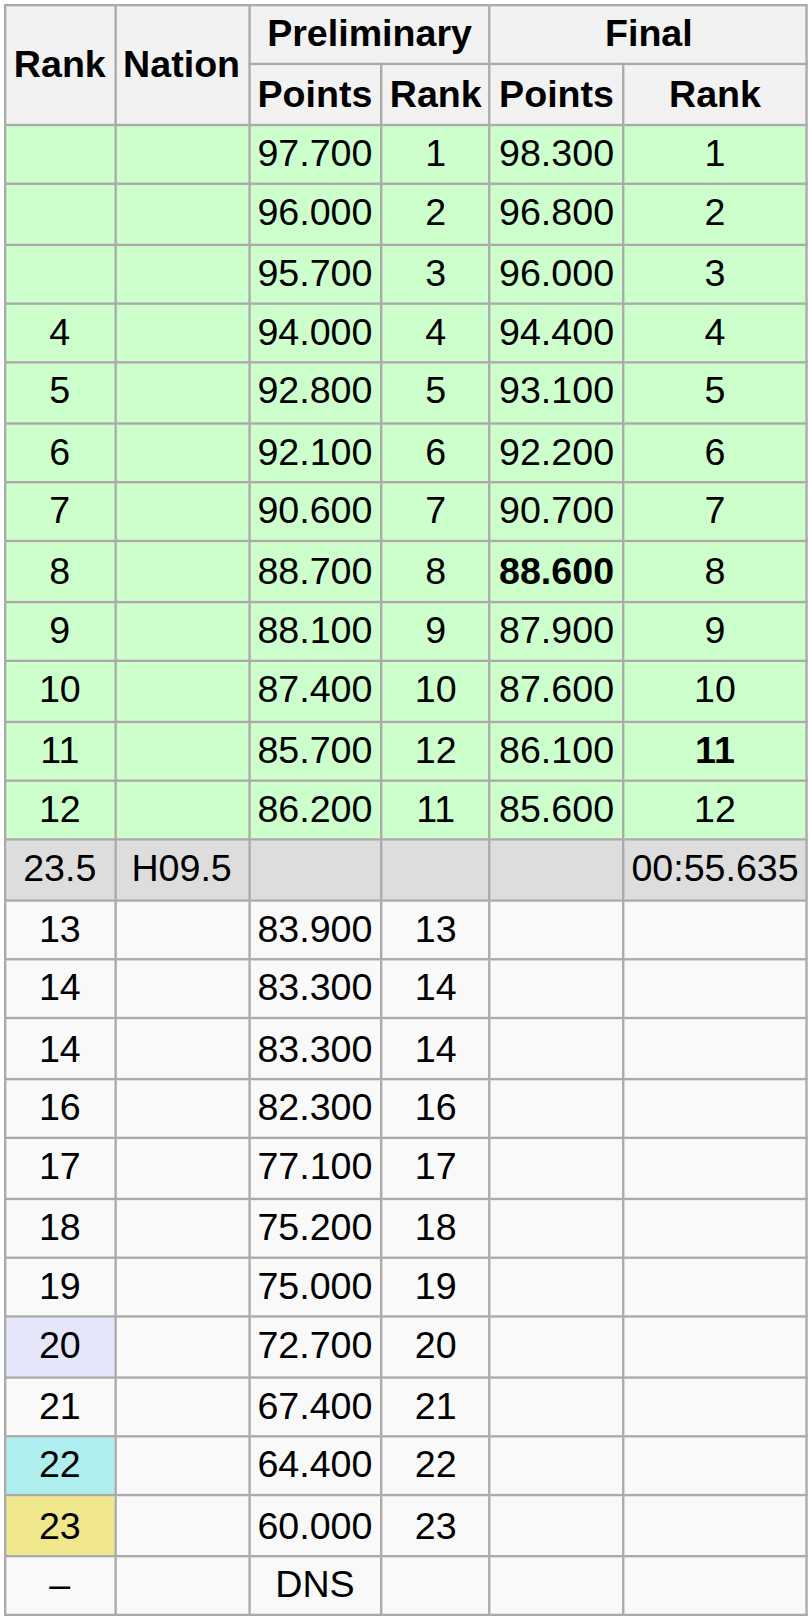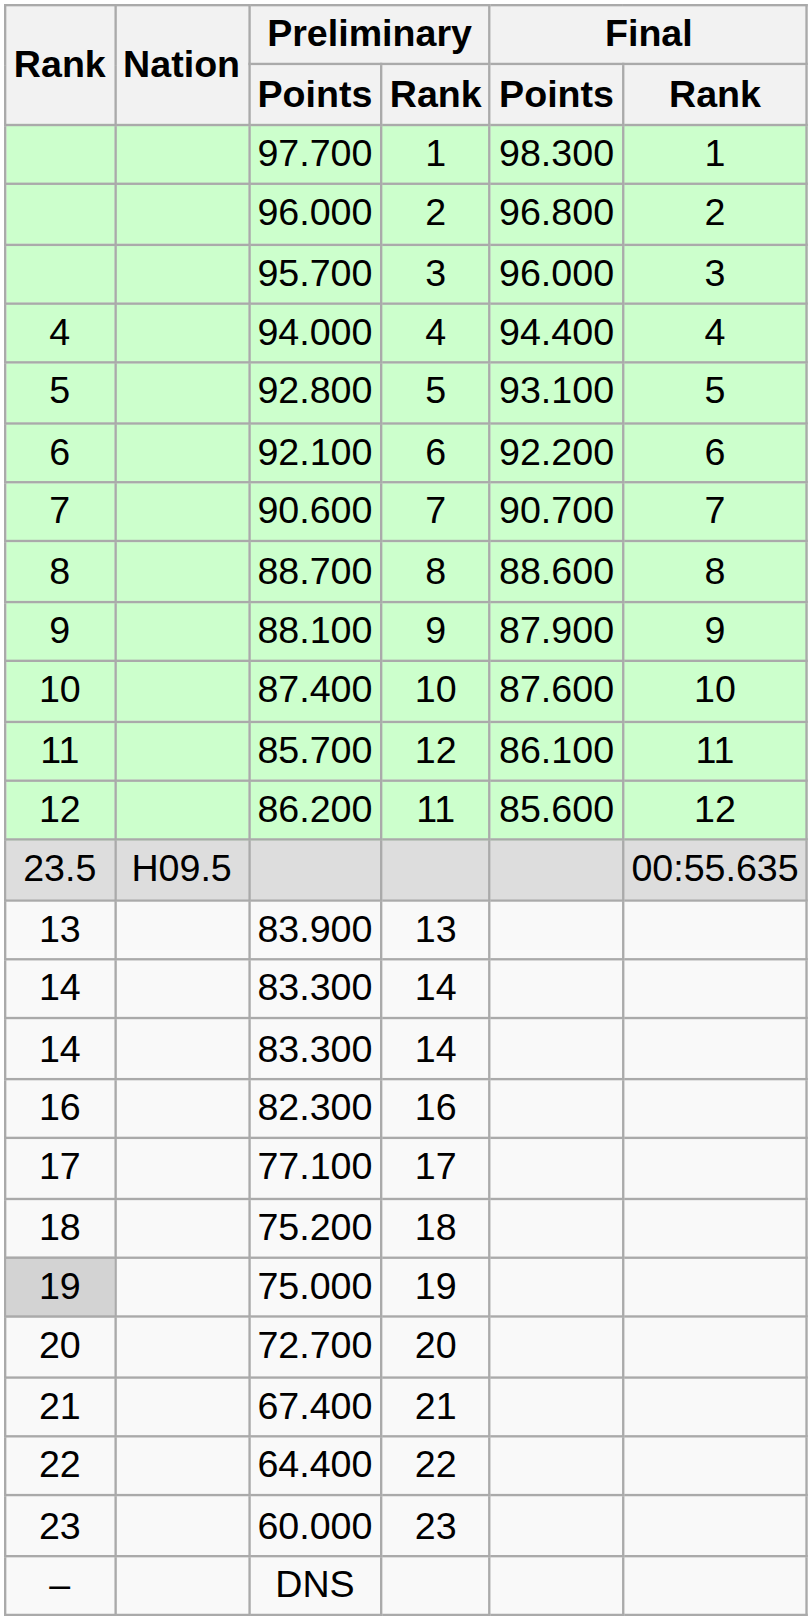(557, 570) bold -> (557, 570) normal
(715, 749) bold -> (715, 749) normal
(60, 1286) no background -> (60, 1286) lightgrey background
(60, 1346) lavender background -> (60, 1346) no background
(60, 1465) paleturquoise background -> (60, 1465) no background
(60, 1525) khaki background -> (60, 1525) no background
